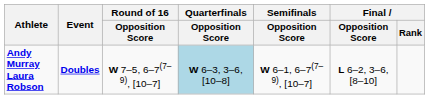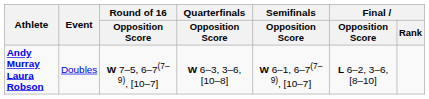(80, 70) bold -> (79, 70) normal
(216, 76) lightblue background -> (214, 76) no background
